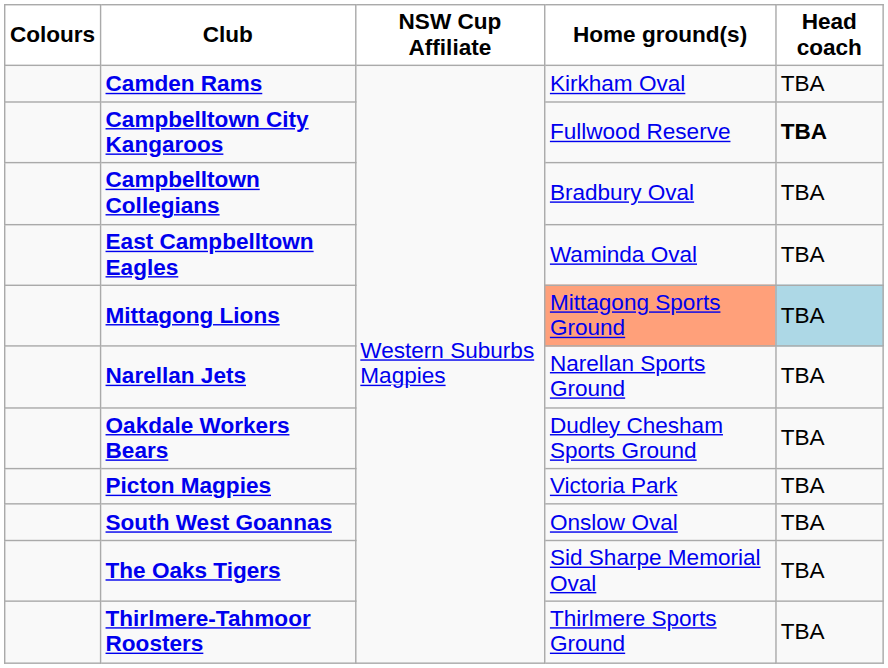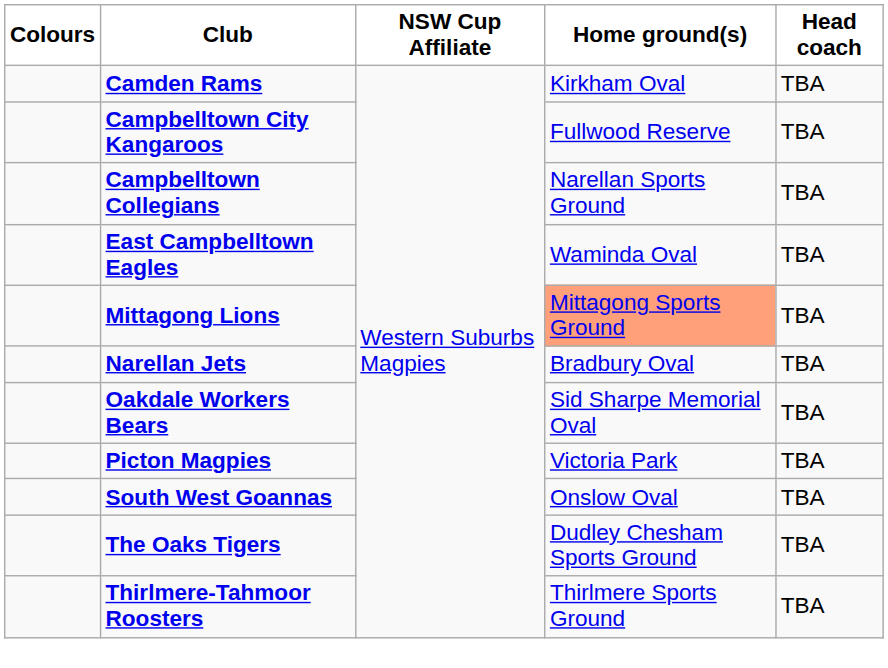(804, 132) bold -> (803, 132) normal
(622, 193) Bradbury Oval -> (628, 193) Narellan Sports Ground
(803, 315) lightblue background -> (803, 315) no background
(628, 376) Narellan Sports Ground -> (622, 363) Bradbury Oval
(636, 437) Dudley Chesham Sports Ground -> (655, 412) Sid Sharpe Memorial Oval
(655, 570) Sid Sharpe Memorial Oval -> (636, 545) Dudley Chesham Sports Ground
